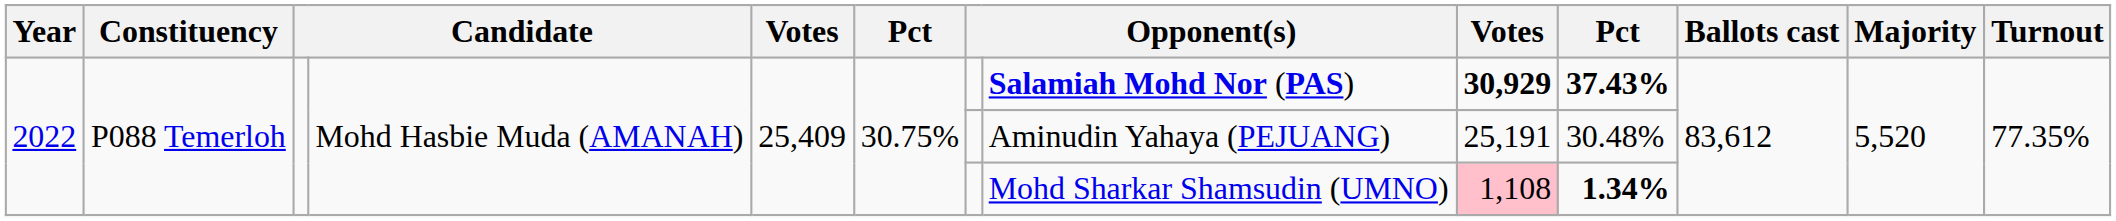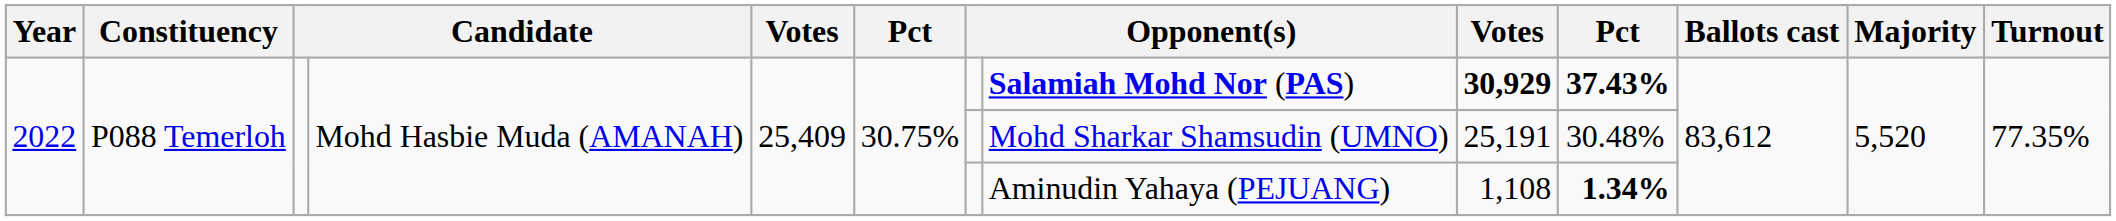(1189, 136) Aminudin Yahaya (PEJUANG) -> (1219, 136) Mohd Sharkar Shamsudin (UMNO)
(1219, 188) Mohd Sharkar Shamsudin (UMNO) -> (1189, 188) Aminudin Yahaya (PEJUANG)
(1515, 188) pink background -> (1515, 188) no background
